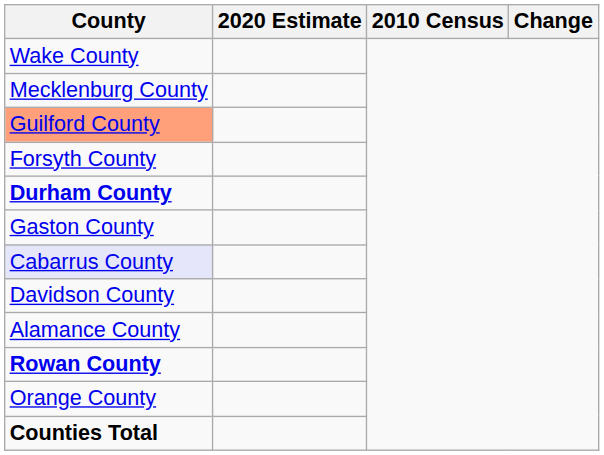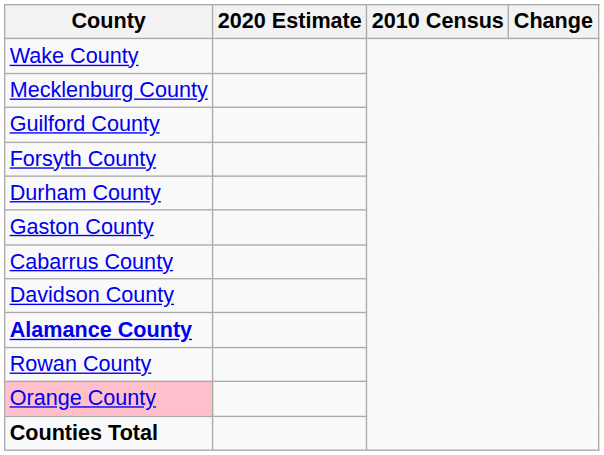(85, 124) lightsalmon background -> (85, 124) no background
(91, 192) bold -> (85, 192) normal
(91, 261) lavender background -> (91, 261) no background
(95, 329) normal -> (101, 329) bold
(85, 364) bold -> (80, 364) normal
(83, 398) no background -> (83, 398) pink background
